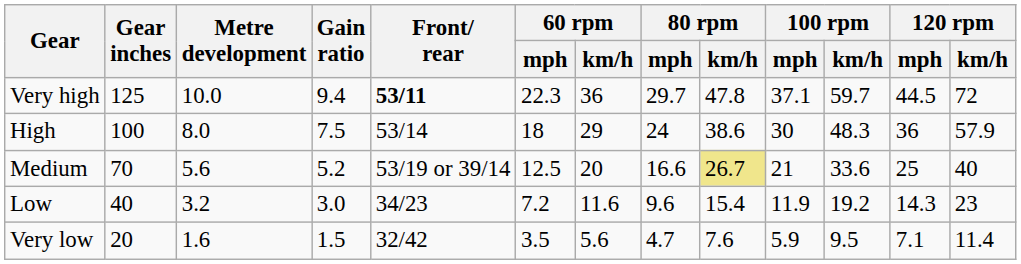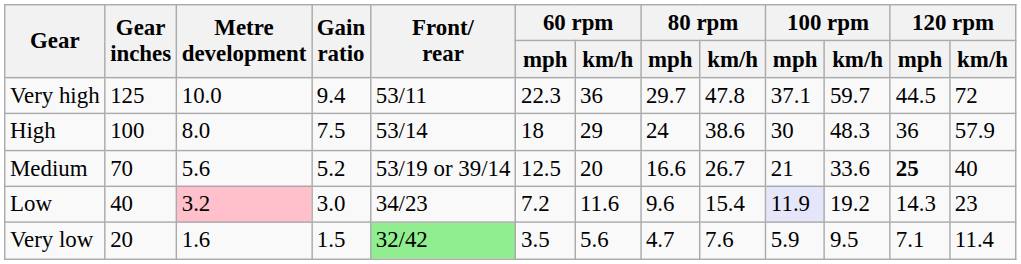(401, 95) bold -> (401, 95) normal
(725, 167) khaki background -> (725, 167) no background
(907, 167) normal -> (907, 167) bold
(196, 204) no background -> (196, 204) pink background
(790, 204) no background -> (790, 204) lavender background
(402, 240) no background -> (402, 240) lightgreen background
